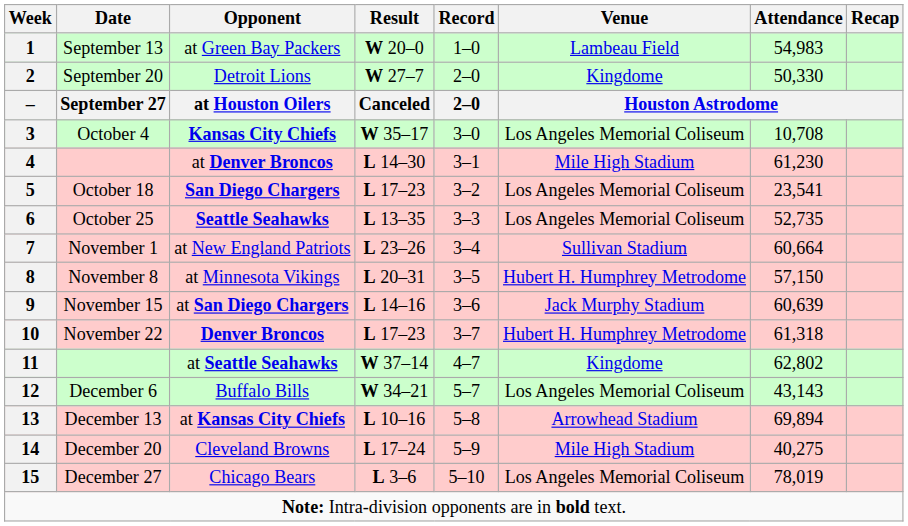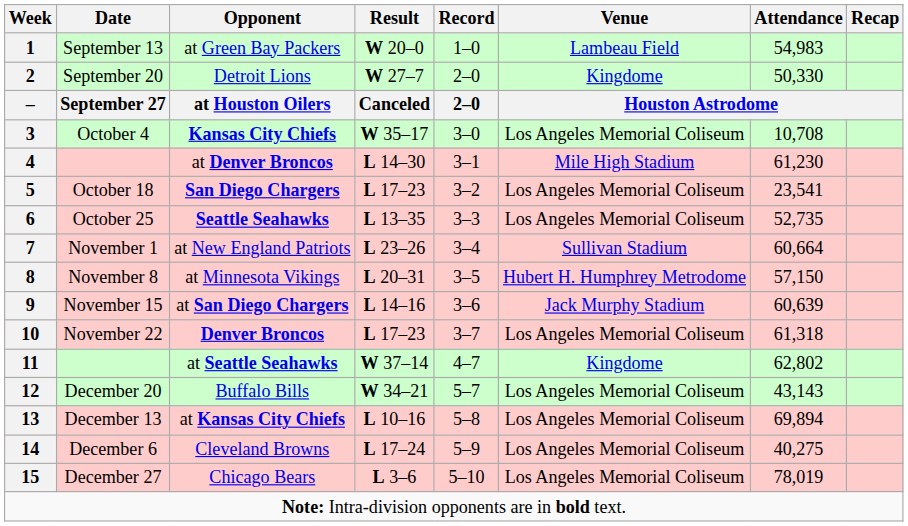(625, 334) Hubert H. Humphrey Metrodome -> (625, 334) Los Angeles Memorial Coliseum
(113, 391) December 6 -> (113, 391) December 20
(625, 420) Arrowhead Stadium -> (625, 420) Los Angeles Memorial Coliseum
(113, 448) December 20 -> (113, 448) December 6
(625, 448) Mile High Stadium -> (625, 448) Los Angeles Memorial Coliseum
